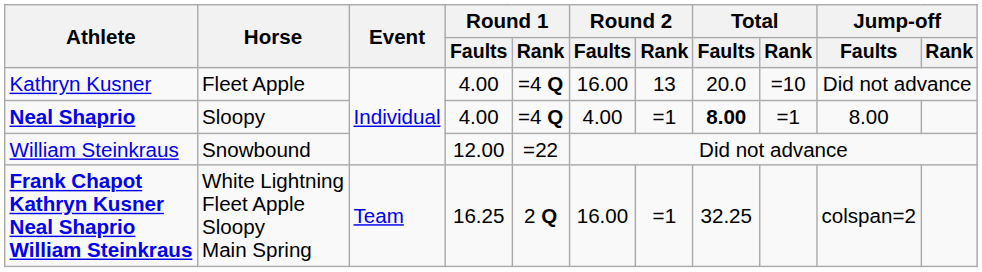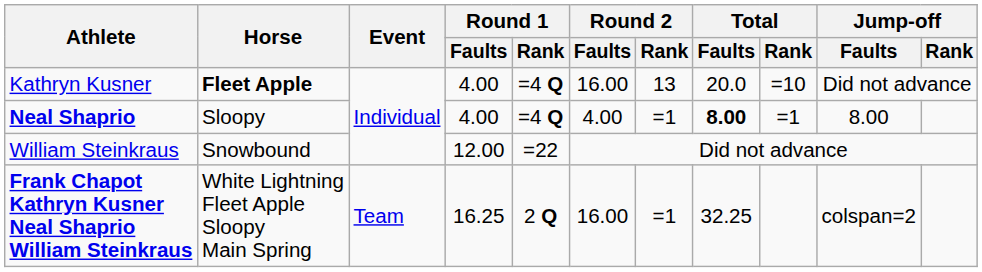(254, 85) normal -> (257, 85) bold
